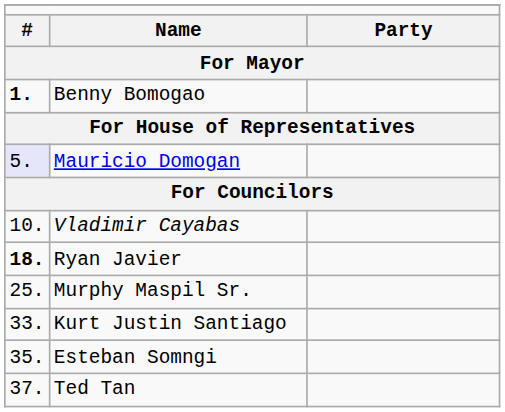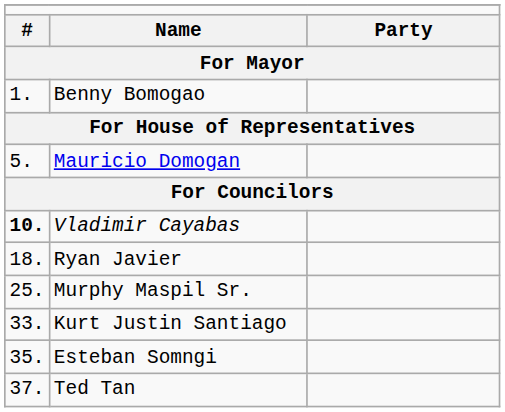(21, 95) bold -> (21, 95) normal
(21, 161) lavender background -> (21, 161) no background
(27, 226) normal -> (27, 226) bold
(27, 259) bold -> (27, 259) normal
